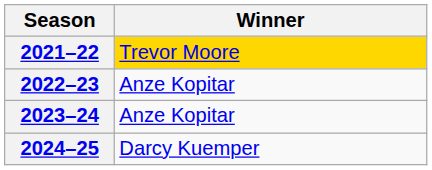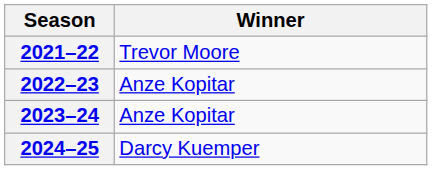(179, 52) gold background -> (179, 52) no background
